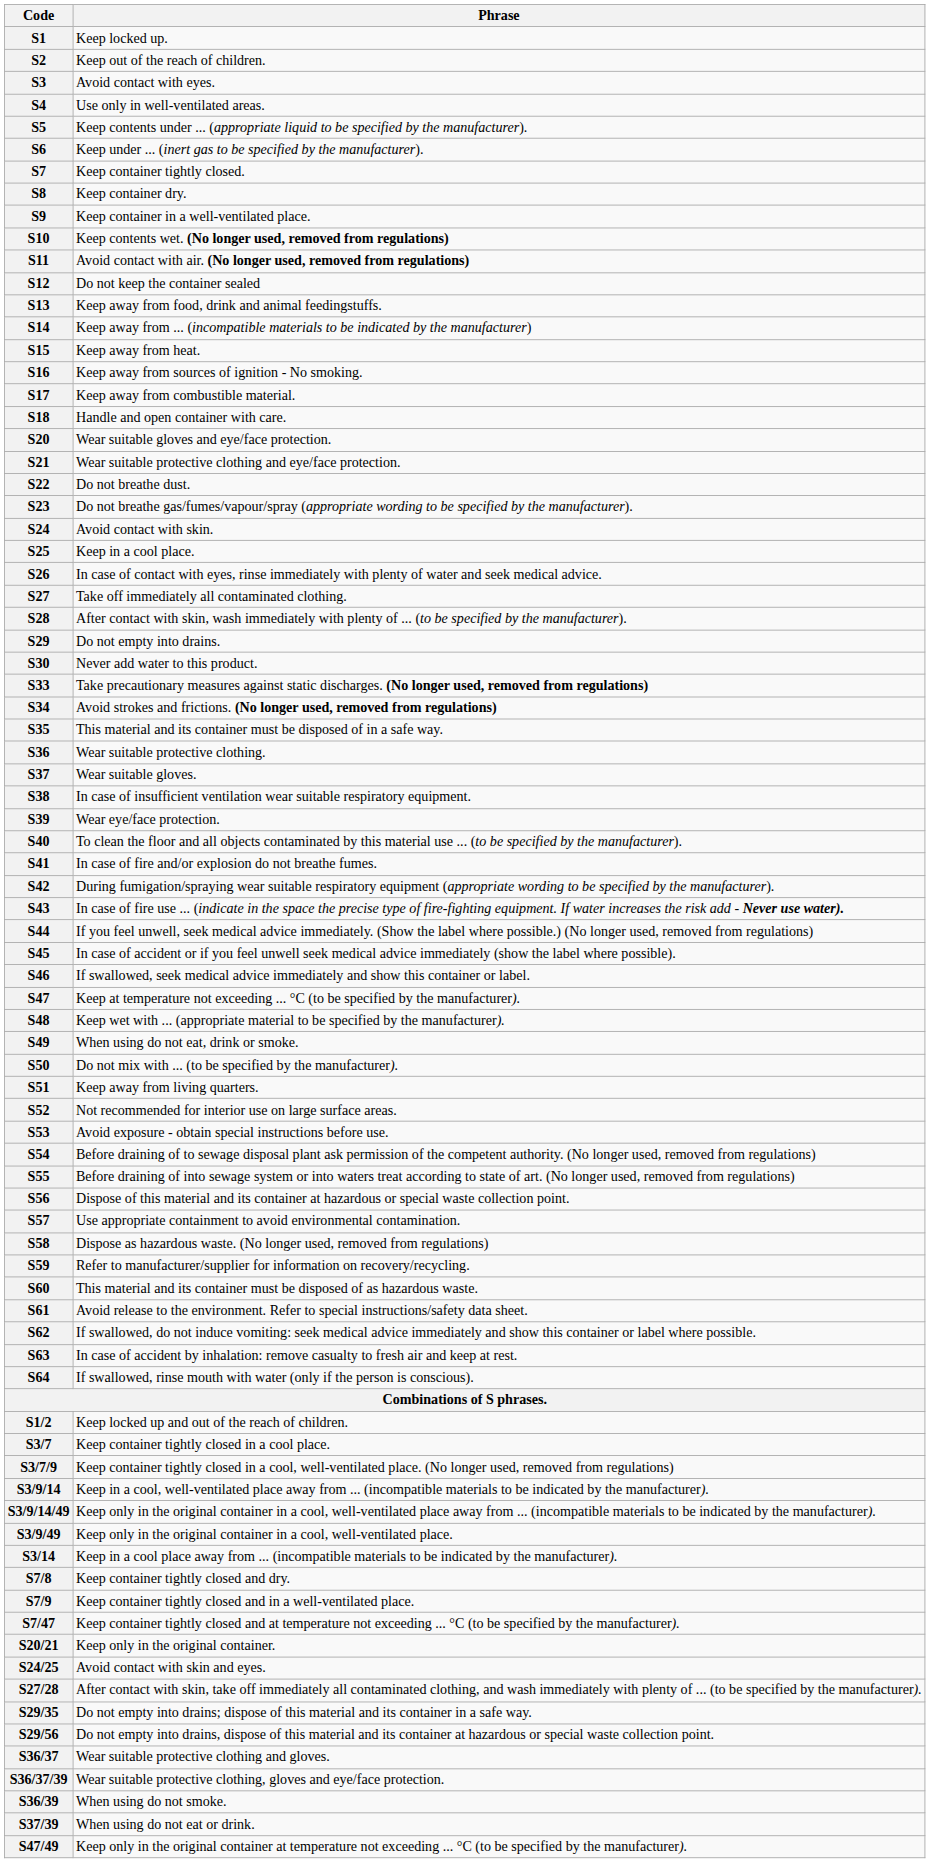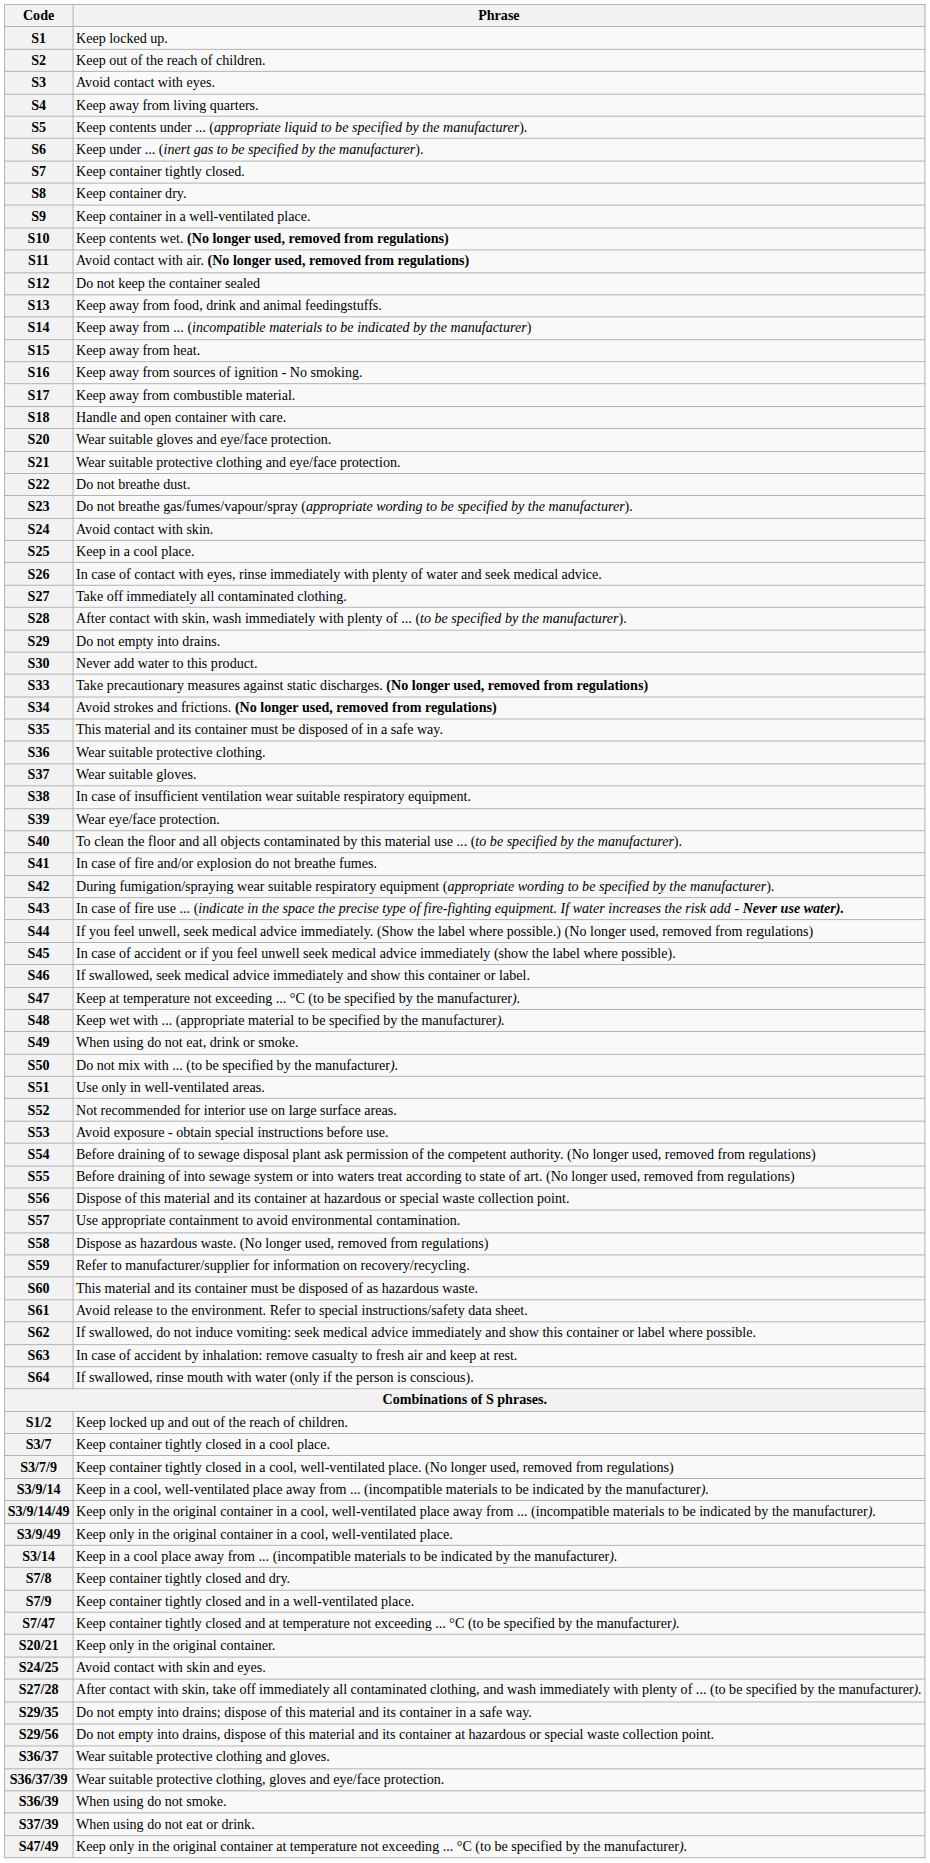(170, 104) Use only in well-ventilated areas. -> (167, 104) Keep away from living quarters.
(167, 1087) Keep away from living quarters. -> (170, 1087) Use only in well-ventilated areas.
